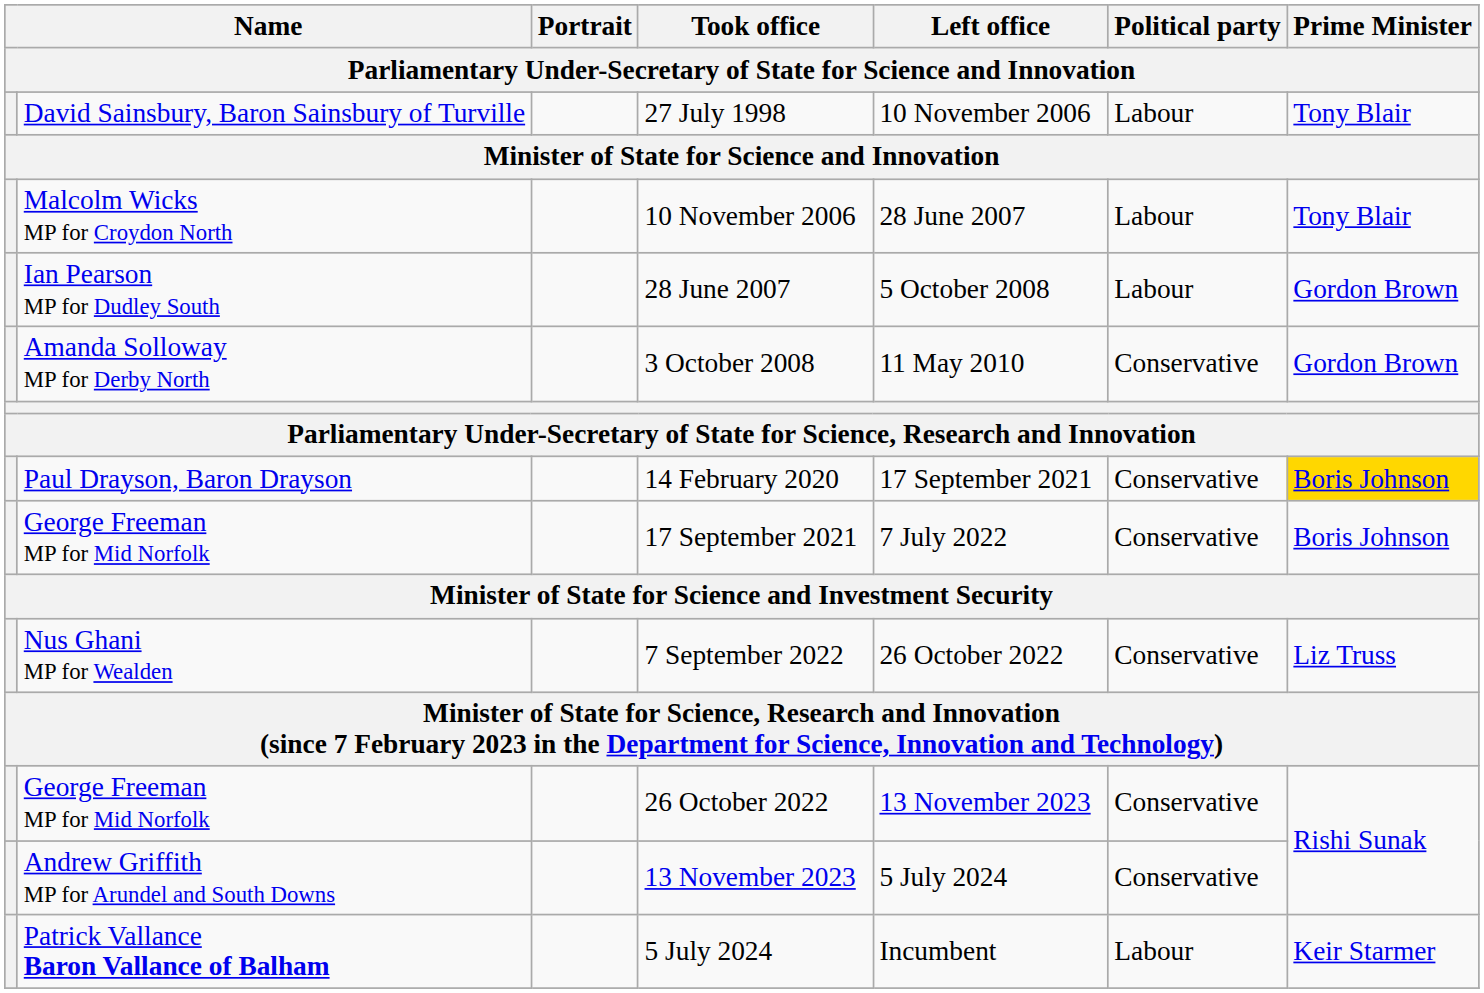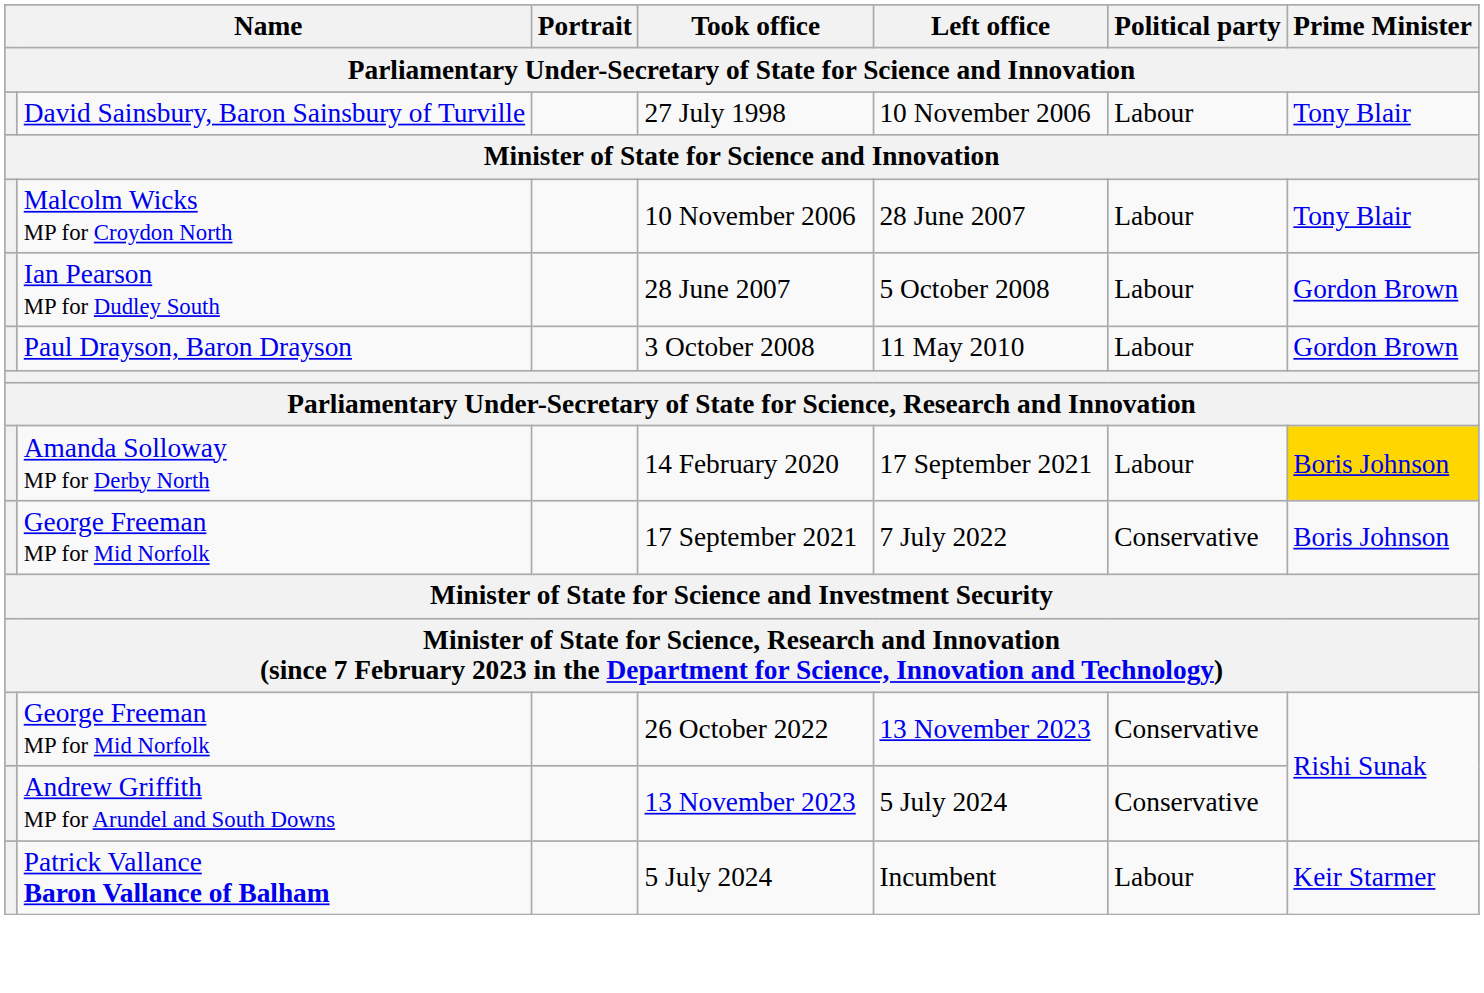(125, 363) Amanda Solloway MP for Derby North -> (188, 348) Paul Drayson, Baron Drayson
(1187, 363) Conservative -> (1154, 348) Labour
(188, 478) Paul Drayson, Baron Drayson -> (125, 462) Amanda Solloway MP for Derby North
(1187, 478) Conservative -> (1154, 462) Labour
- row: (744, 654)
